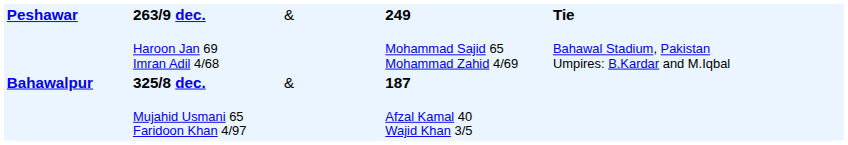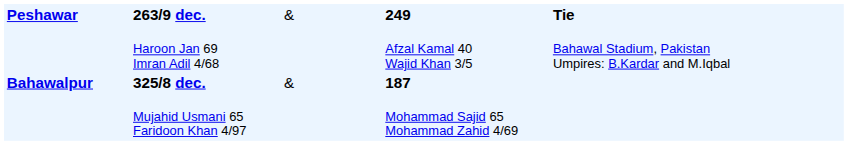(452, 56) Mohammad Sajid 65 Mohammad Zahid 4/69 -> (429, 56) Afzal Kamal 40 Wajid Khan 3/5
(429, 124) Afzal Kamal 40 Wajid Khan 3/5 -> (452, 124) Mohammad Sajid 65 Mohammad Zahid 4/69
